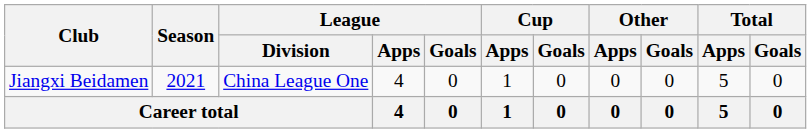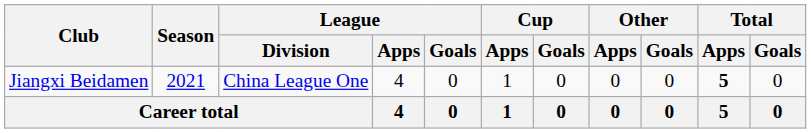(723, 81) normal -> (723, 81) bold
